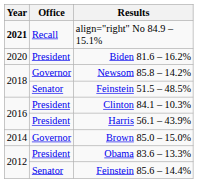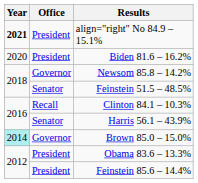(45, 34) Recall -> (51, 34) President
(51, 105) President -> (45, 105) Recall
(51, 121) President -> (48, 121) Senator
(17, 137) no background -> (17, 137) paleturquoise background
(48, 170) Senator -> (51, 170) President
